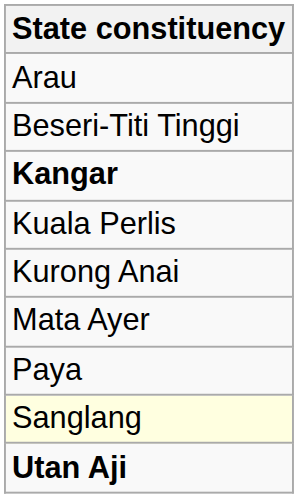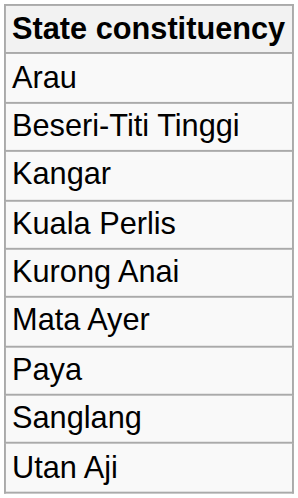(65, 175) bold -> (62, 175) normal
(77, 418) lightyellow background -> (77, 418) no background
(70, 467) bold -> (65, 467) normal
